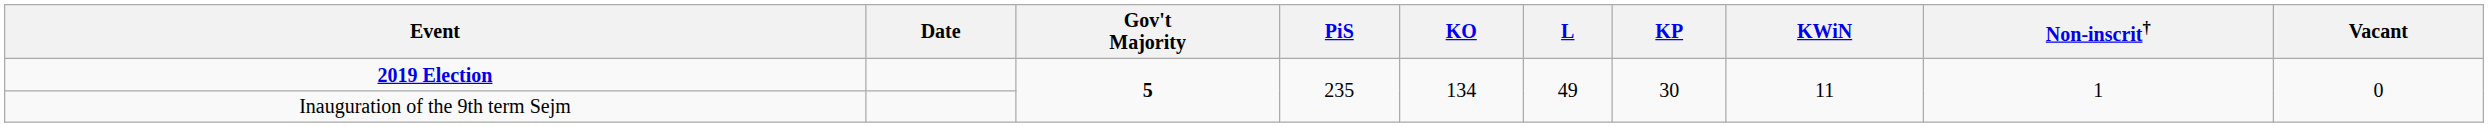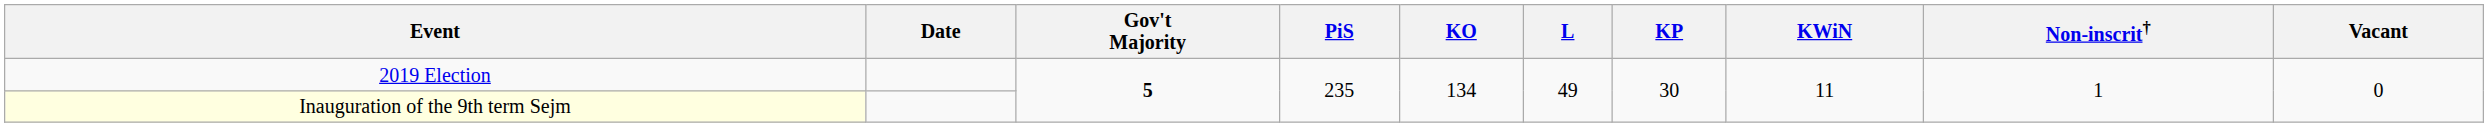(435, 74) bold -> (435, 74) normal
(435, 106) no background -> (435, 106) lightyellow background
